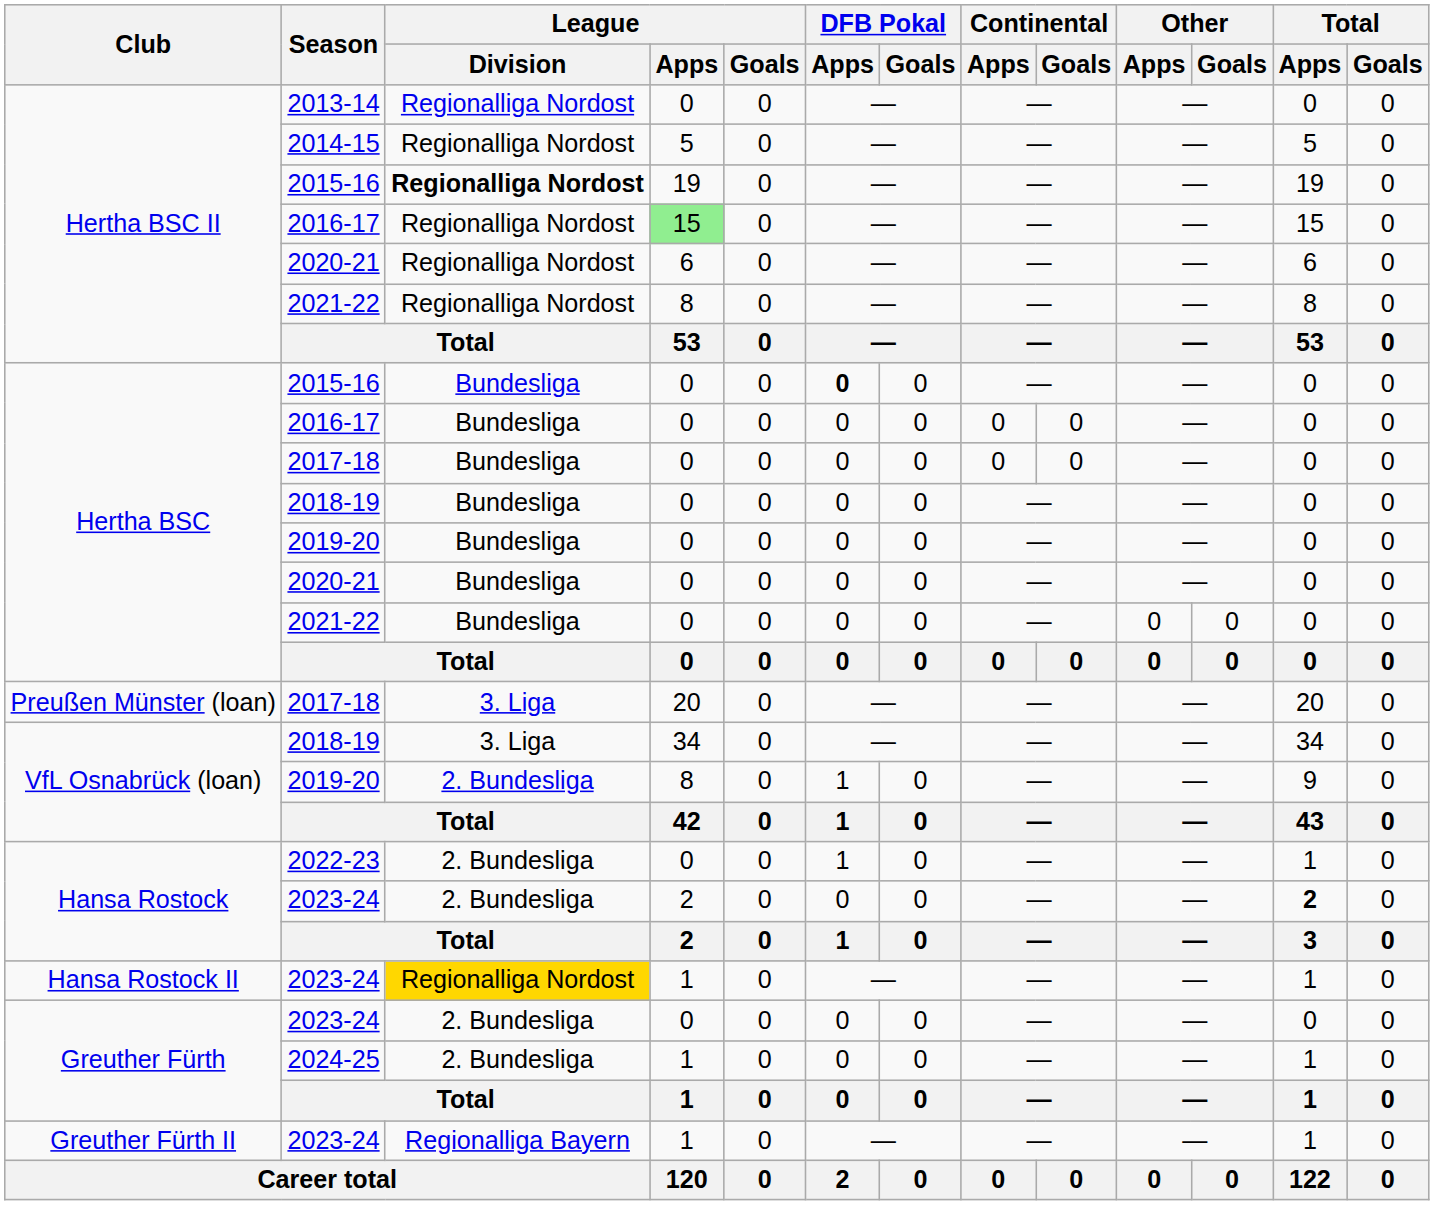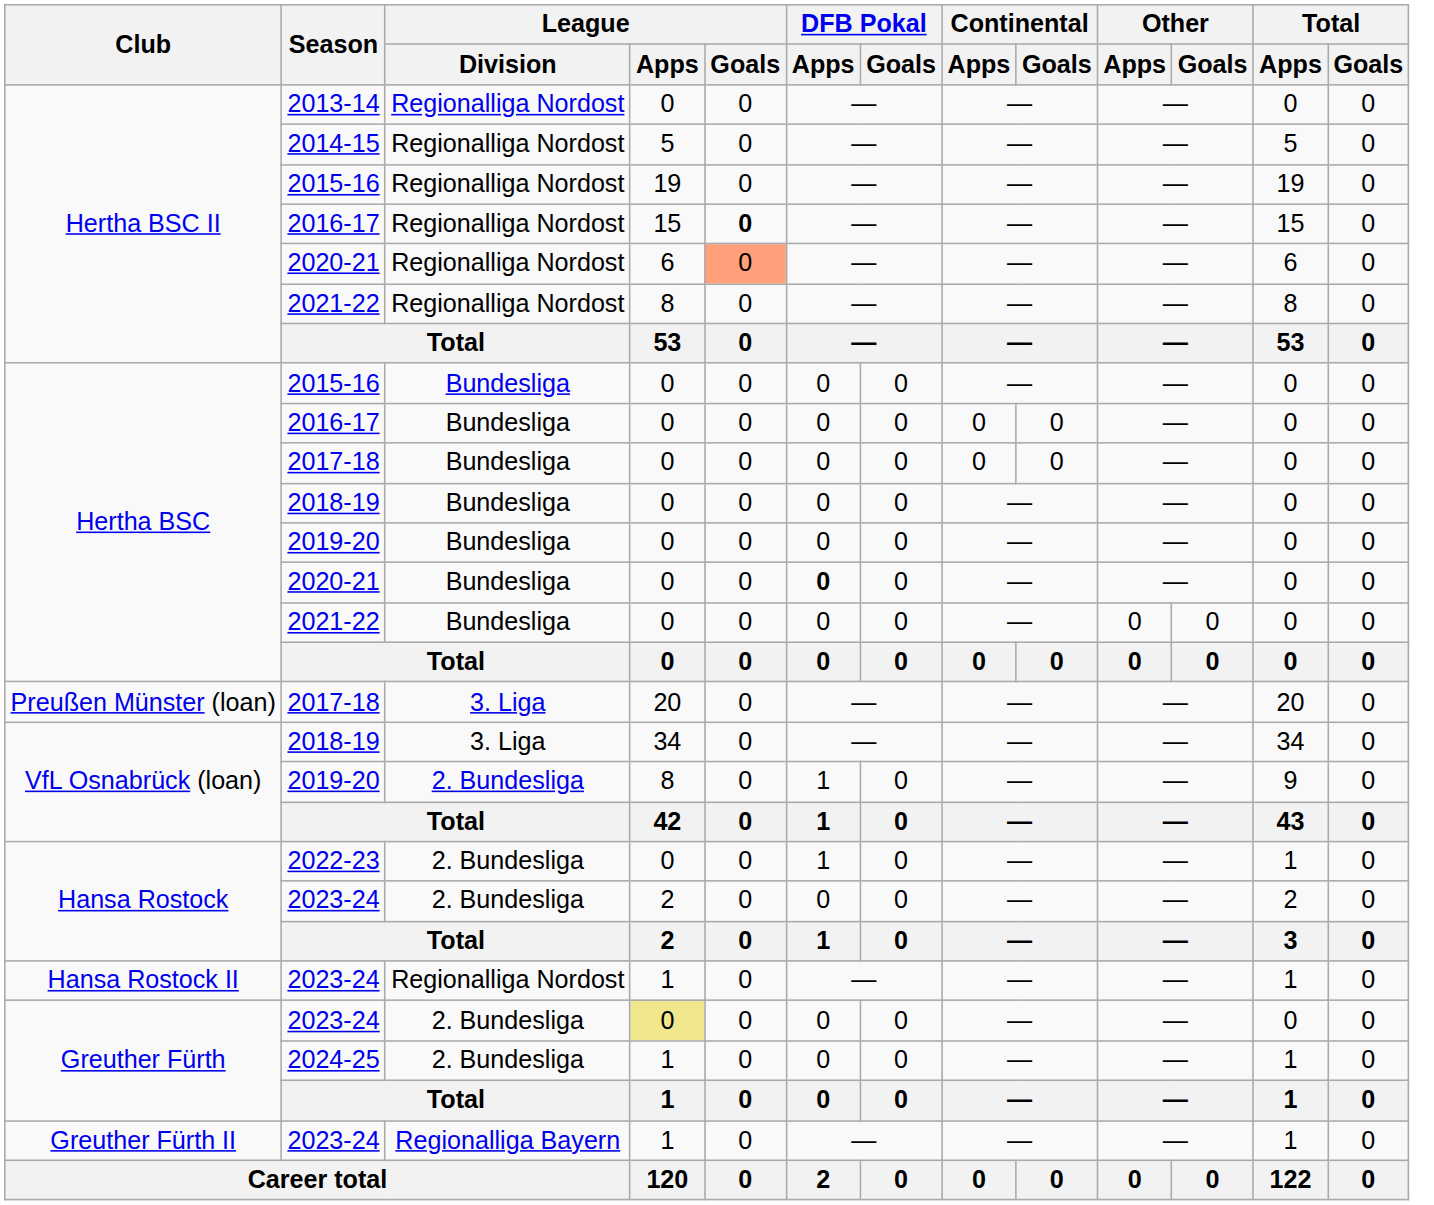(518, 183) bold -> (508, 183) normal
(687, 223) lightgreen background -> (667, 223) no background
(765, 223) normal -> (745, 223) bold
(765, 263) no background -> (745, 263) lightsalmon background
(843, 382) bold -> (823, 382) normal
(843, 582) normal -> (823, 582) bold
(1310, 900) bold -> (1290, 900) normal
(518, 980) gold background -> (508, 980) no background
(687, 1020) no background -> (667, 1020) khaki background
